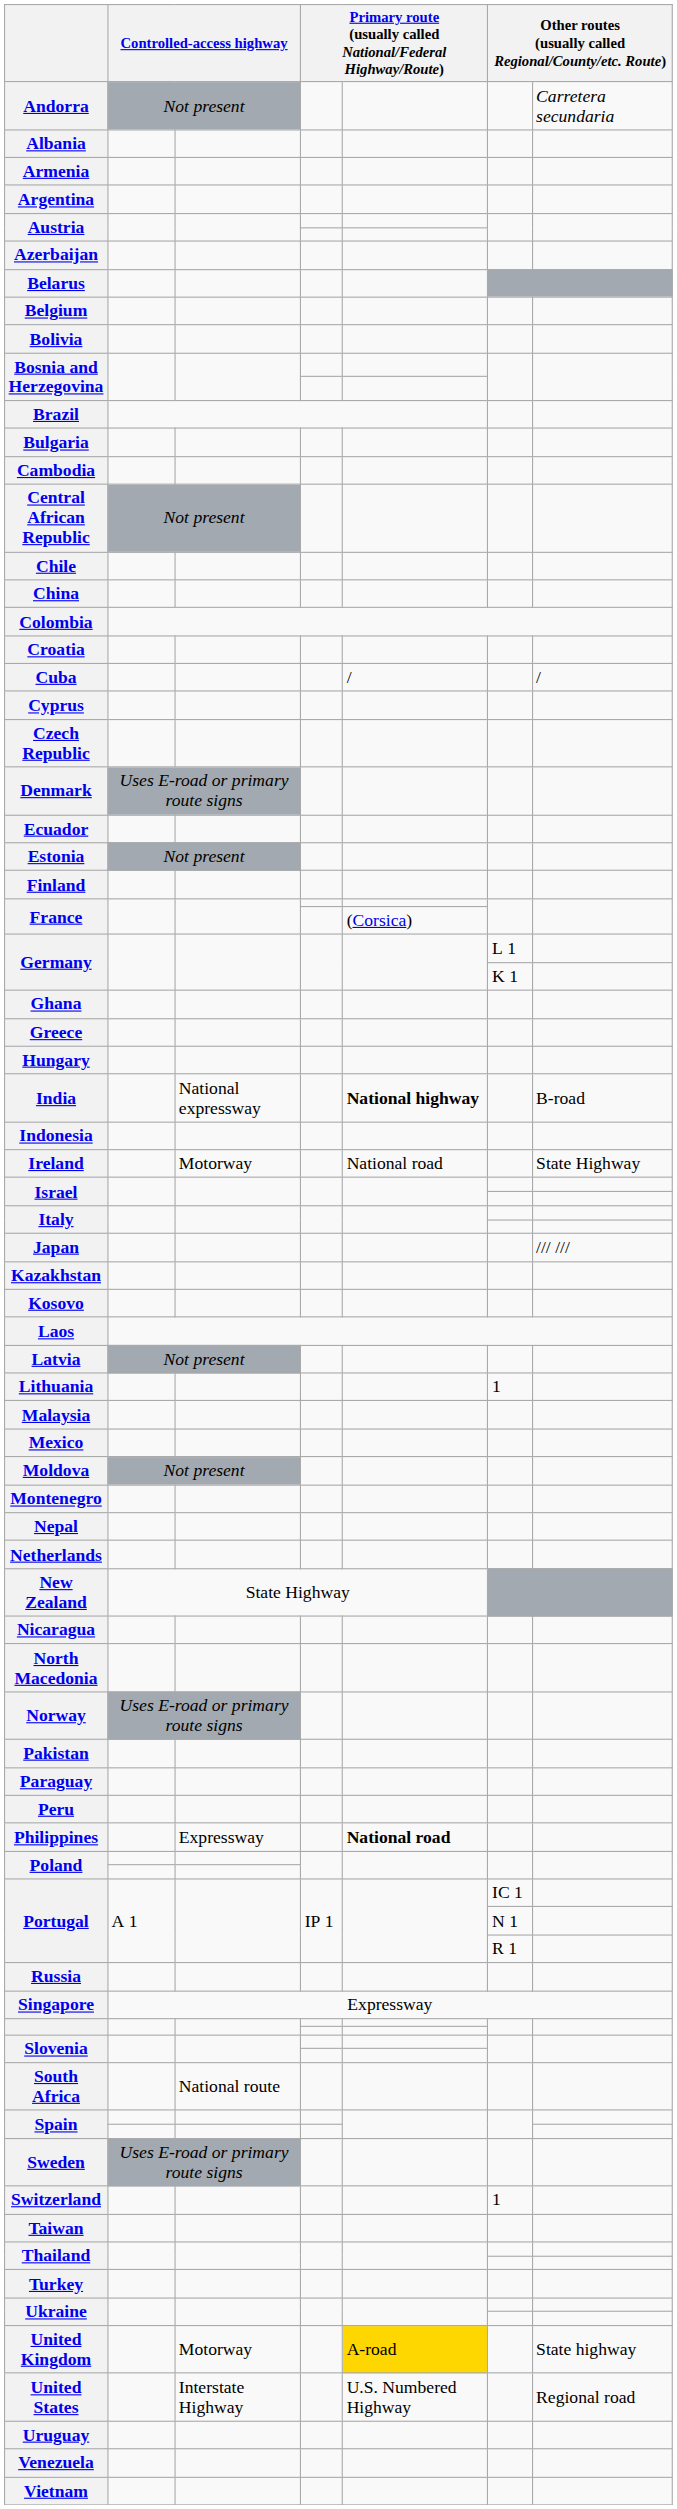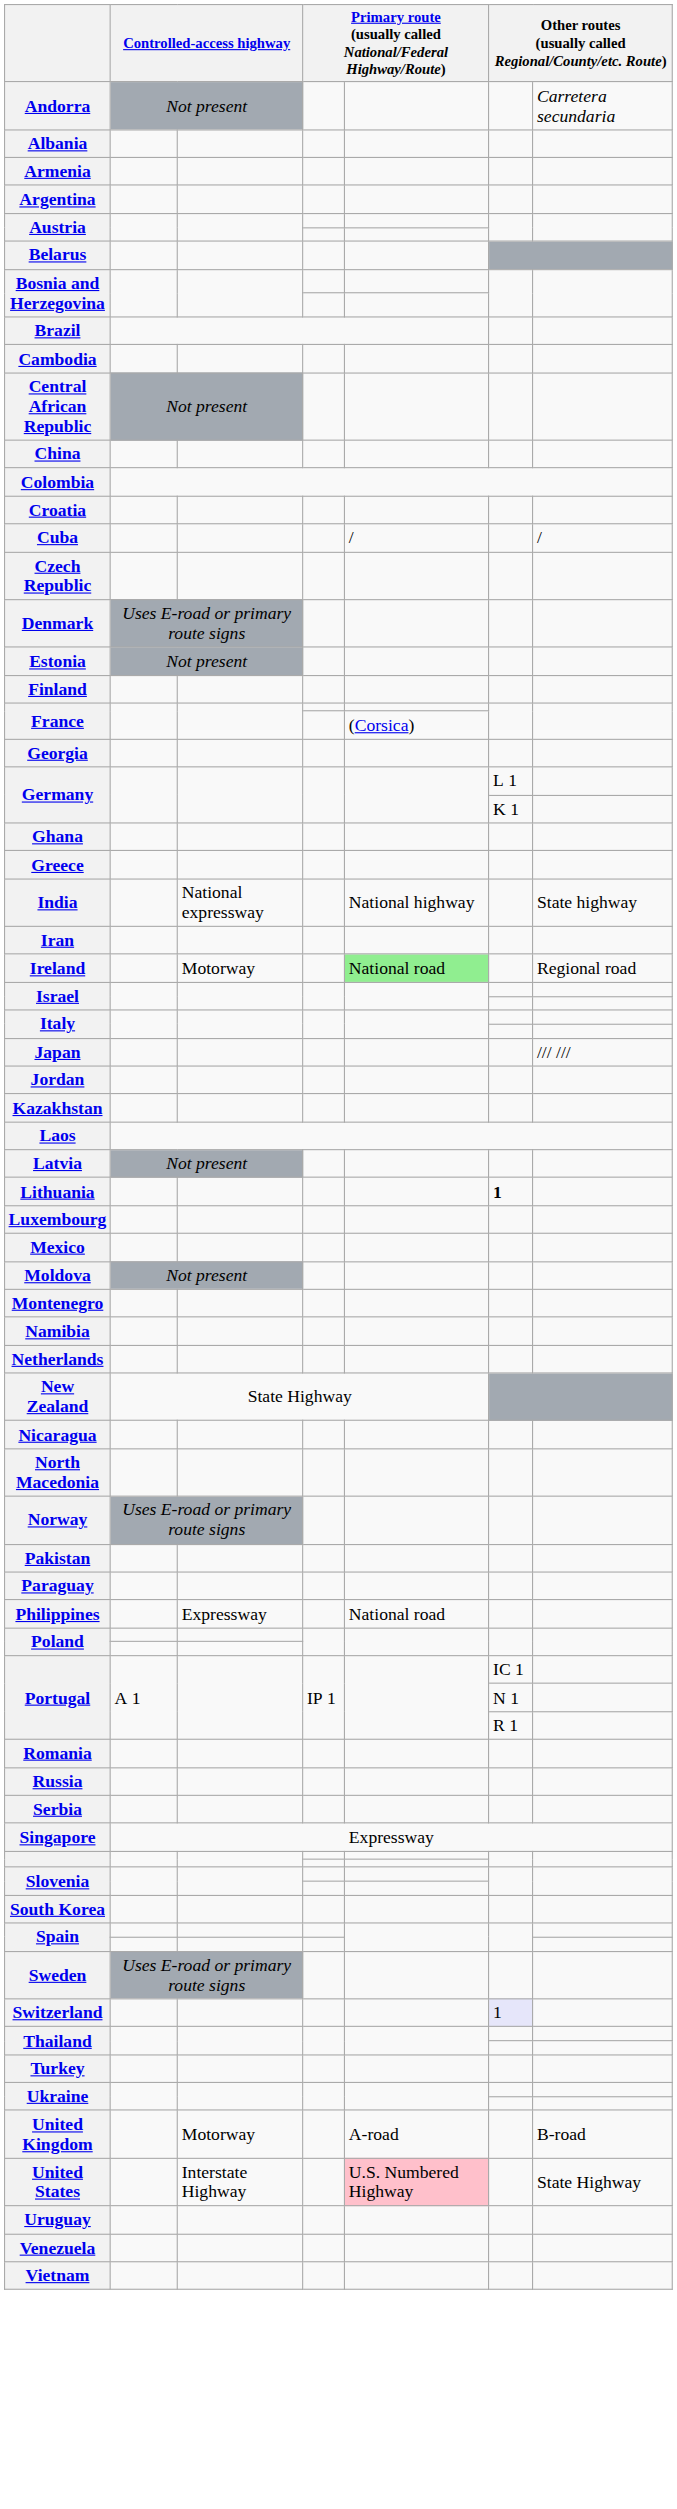- row: (56, 255)
- row: (56, 310)
- row: (56, 338)
- row: (56, 442)
- row: (56, 565)
- row: (56, 705)
- row: (56, 828)
+ row: (58, 753)
- row: (56, 1060)
(413, 1097) bold -> (412, 902) normal
(561, 1097) B-road -> (587, 902) State highway
- row: (56, 1135)
+ row: (57, 940)
(395, 1163) no background -> (397, 968) lightgreen background
(588, 1163) State Highway -> (587, 968) Regional road
+ row: (58, 1079)
- row: (56, 1303)
(496, 1386) normal -> (497, 1191) bold
+ row: (58, 1219)
- row: (56, 1414)
+ row: (57, 1331)
- row: (56, 1526)
- row: (56, 1809)
(399, 1837) bold -> (397, 1613) normal
+ row: (57, 1753)
+ row: (57, 1809)
- row: (56, 2086)
+ row: (57, 1909)
(496, 2199) no background -> (497, 2012) lavender background
- row: (56, 2227)
(372, 2349) gold background -> (374, 2134) no background
(586, 2349) State highway -> (561, 2134) B-road
(402, 2397) no background -> (404, 2181) pink background
(586, 2397) Regional road -> (589, 2181) State Highway
